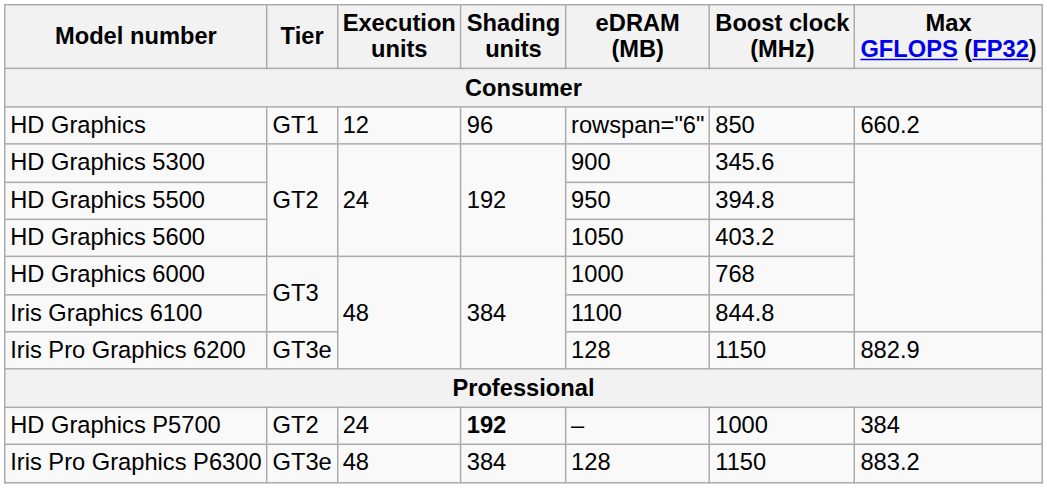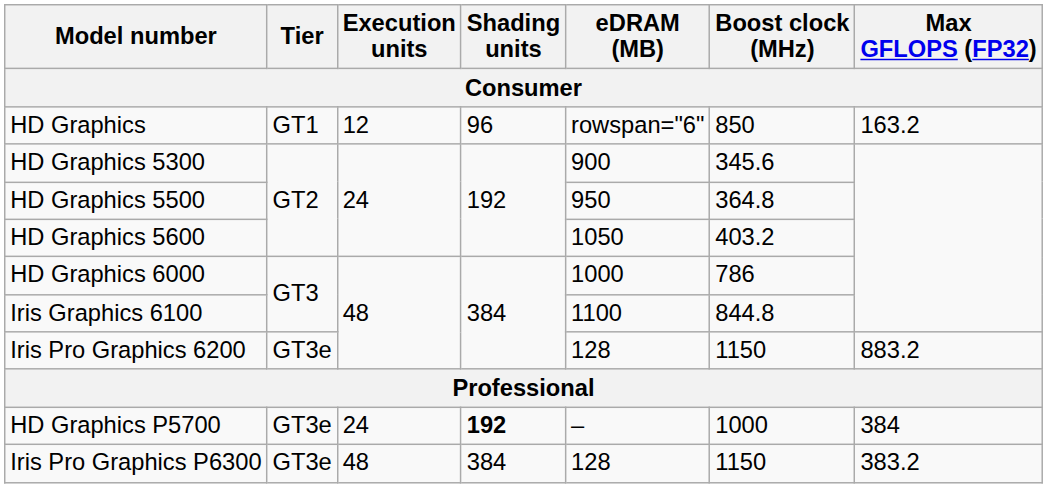(890, 125) 660.2 -> (890, 125) 163.2
(745, 200) 394.8 -> (745, 200) 364.8
(735, 275) 768 -> (735, 275) 786
(890, 350) 882.9 -> (890, 350) 883.2
(296, 425) GT2 -> (302, 425) GT3e
(890, 463) 883.2 -> (890, 463) 383.2
